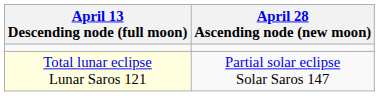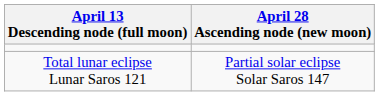(98, 71) lightyellow background -> (98, 71) no background
